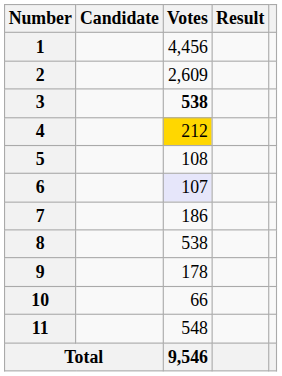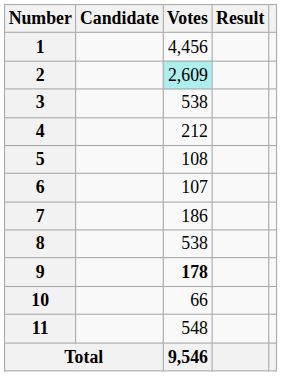(188, 74) no background -> (188, 74) paleturquoise background
(195, 103) bold -> (195, 103) normal
(195, 131) gold background -> (195, 131) no background
(195, 187) lavender background -> (195, 187) no background
(195, 272) normal -> (195, 272) bold
